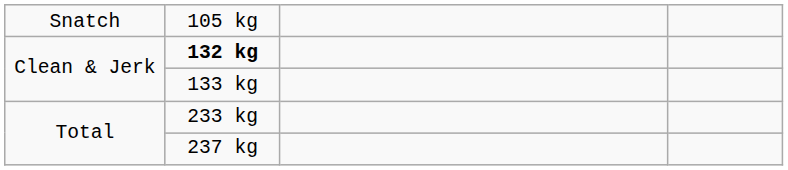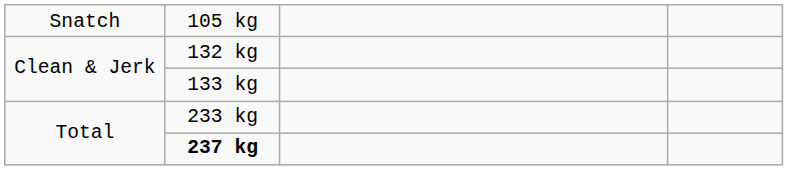(223, 53) bold -> (223, 53) normal
(223, 149) normal -> (223, 149) bold
